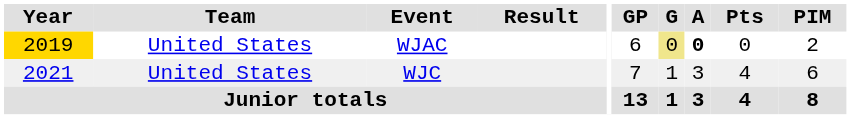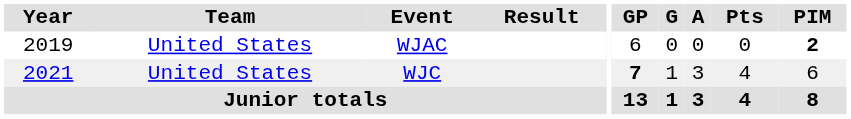(48, 45) gold background -> (48, 45) no background
(672, 45) khaki background -> (672, 45) no background
(698, 45) bold -> (698, 45) normal
(813, 45) normal -> (813, 45) bold
(635, 73) normal -> (635, 73) bold
